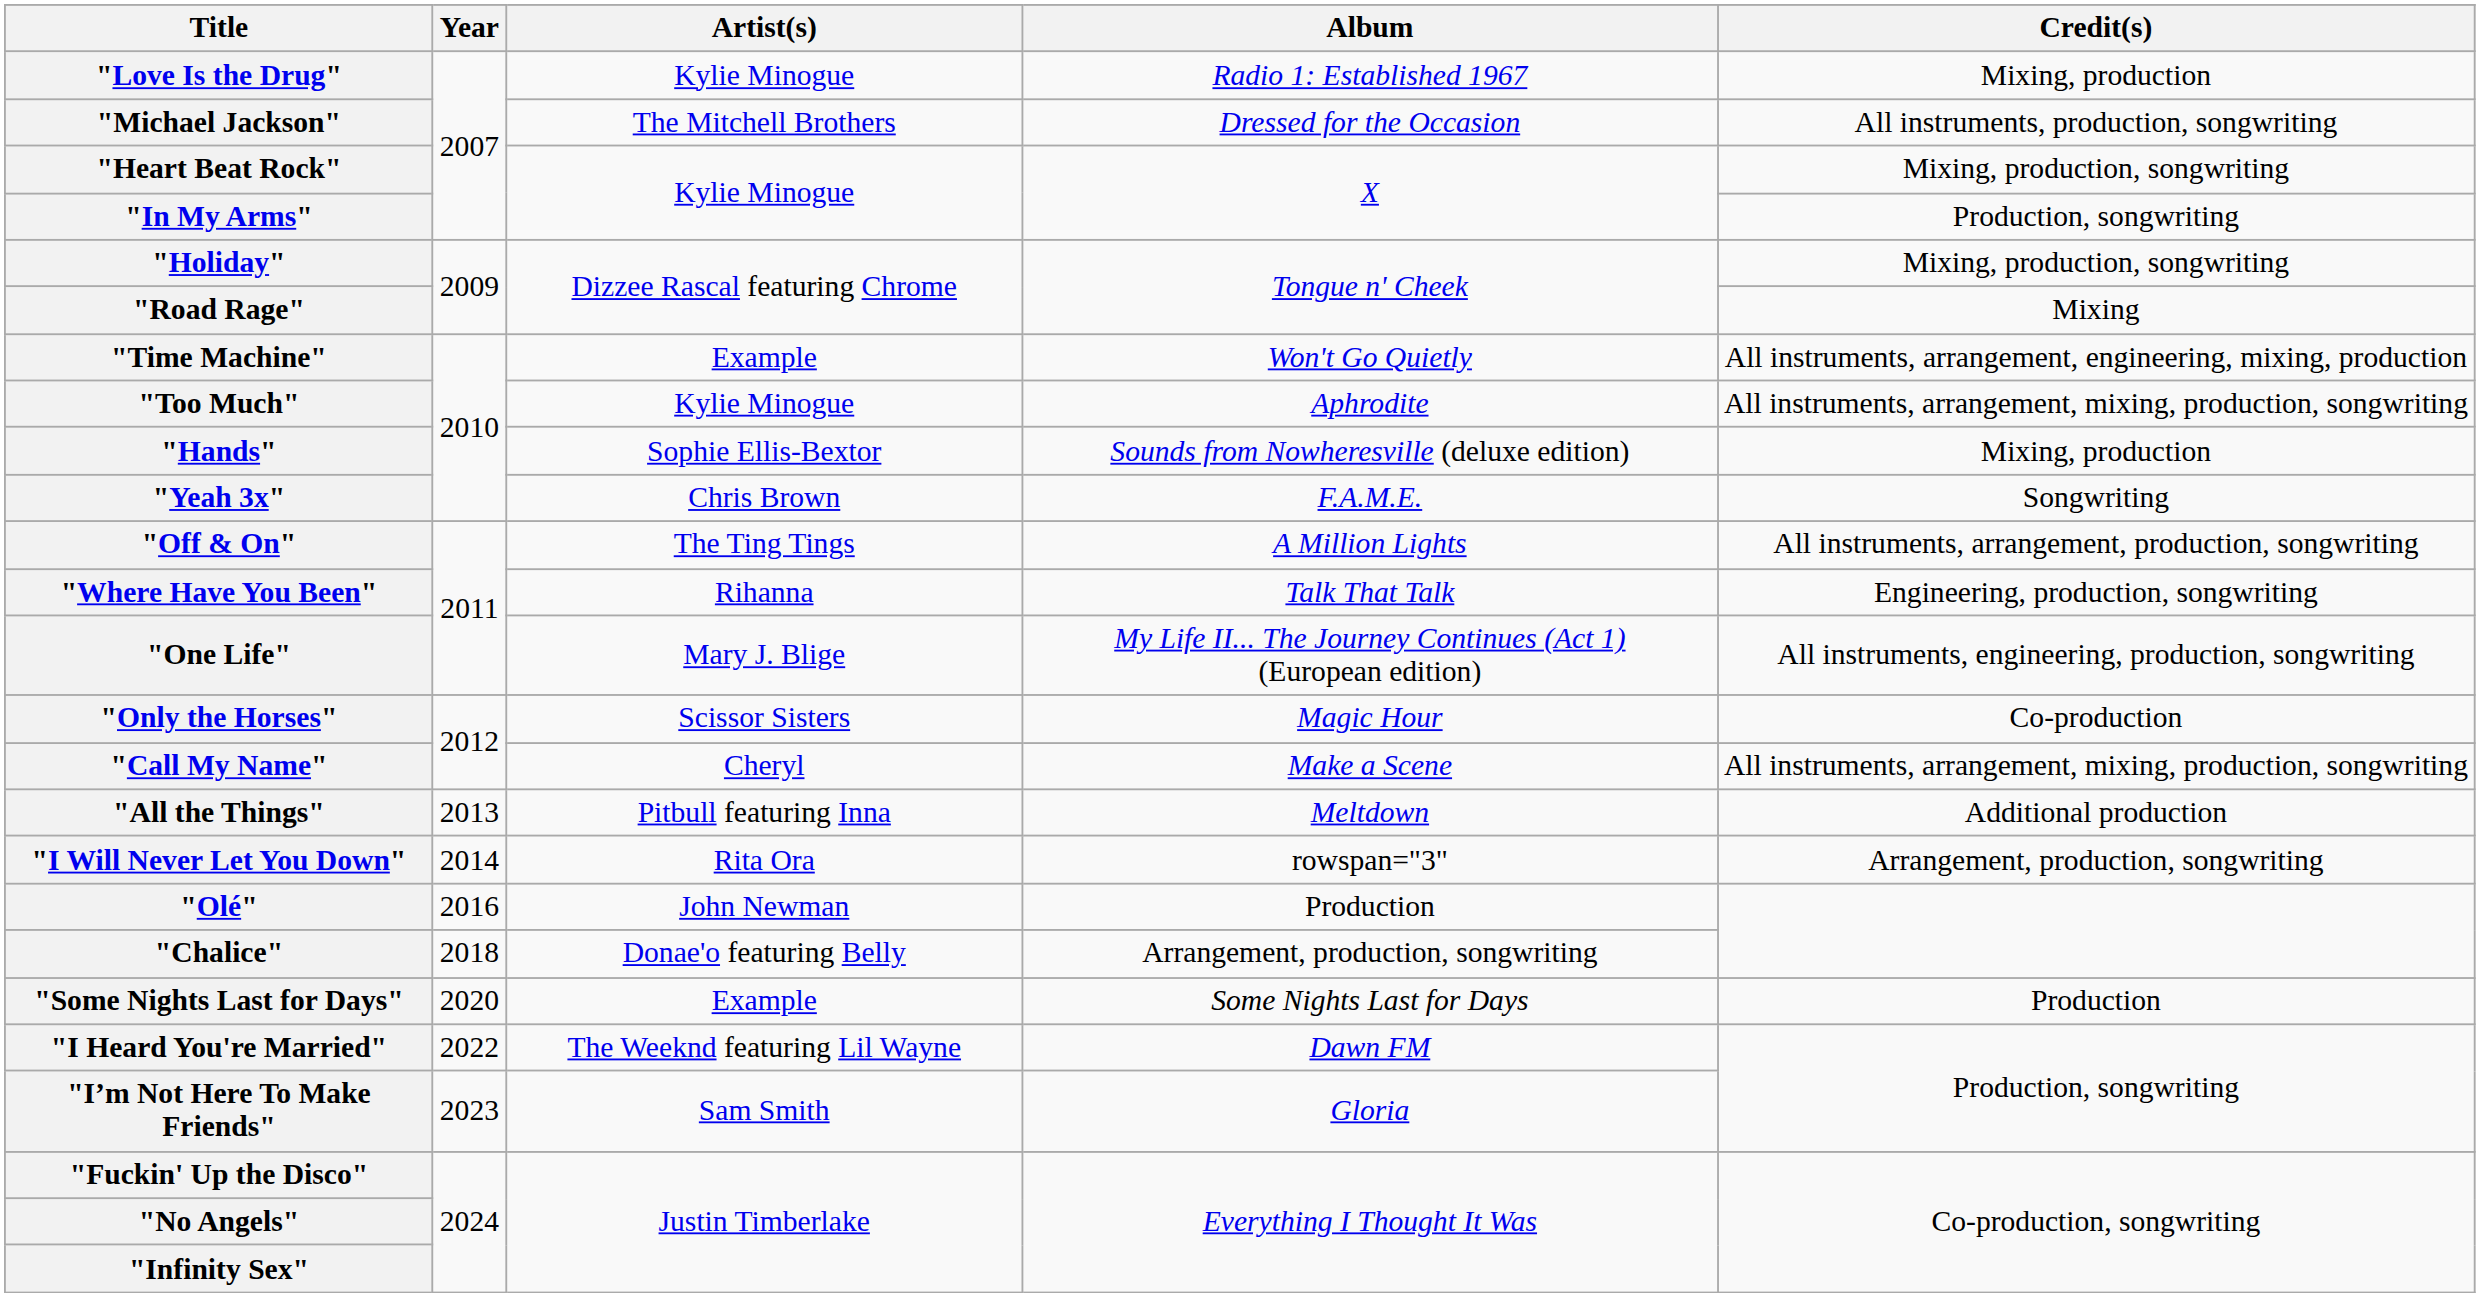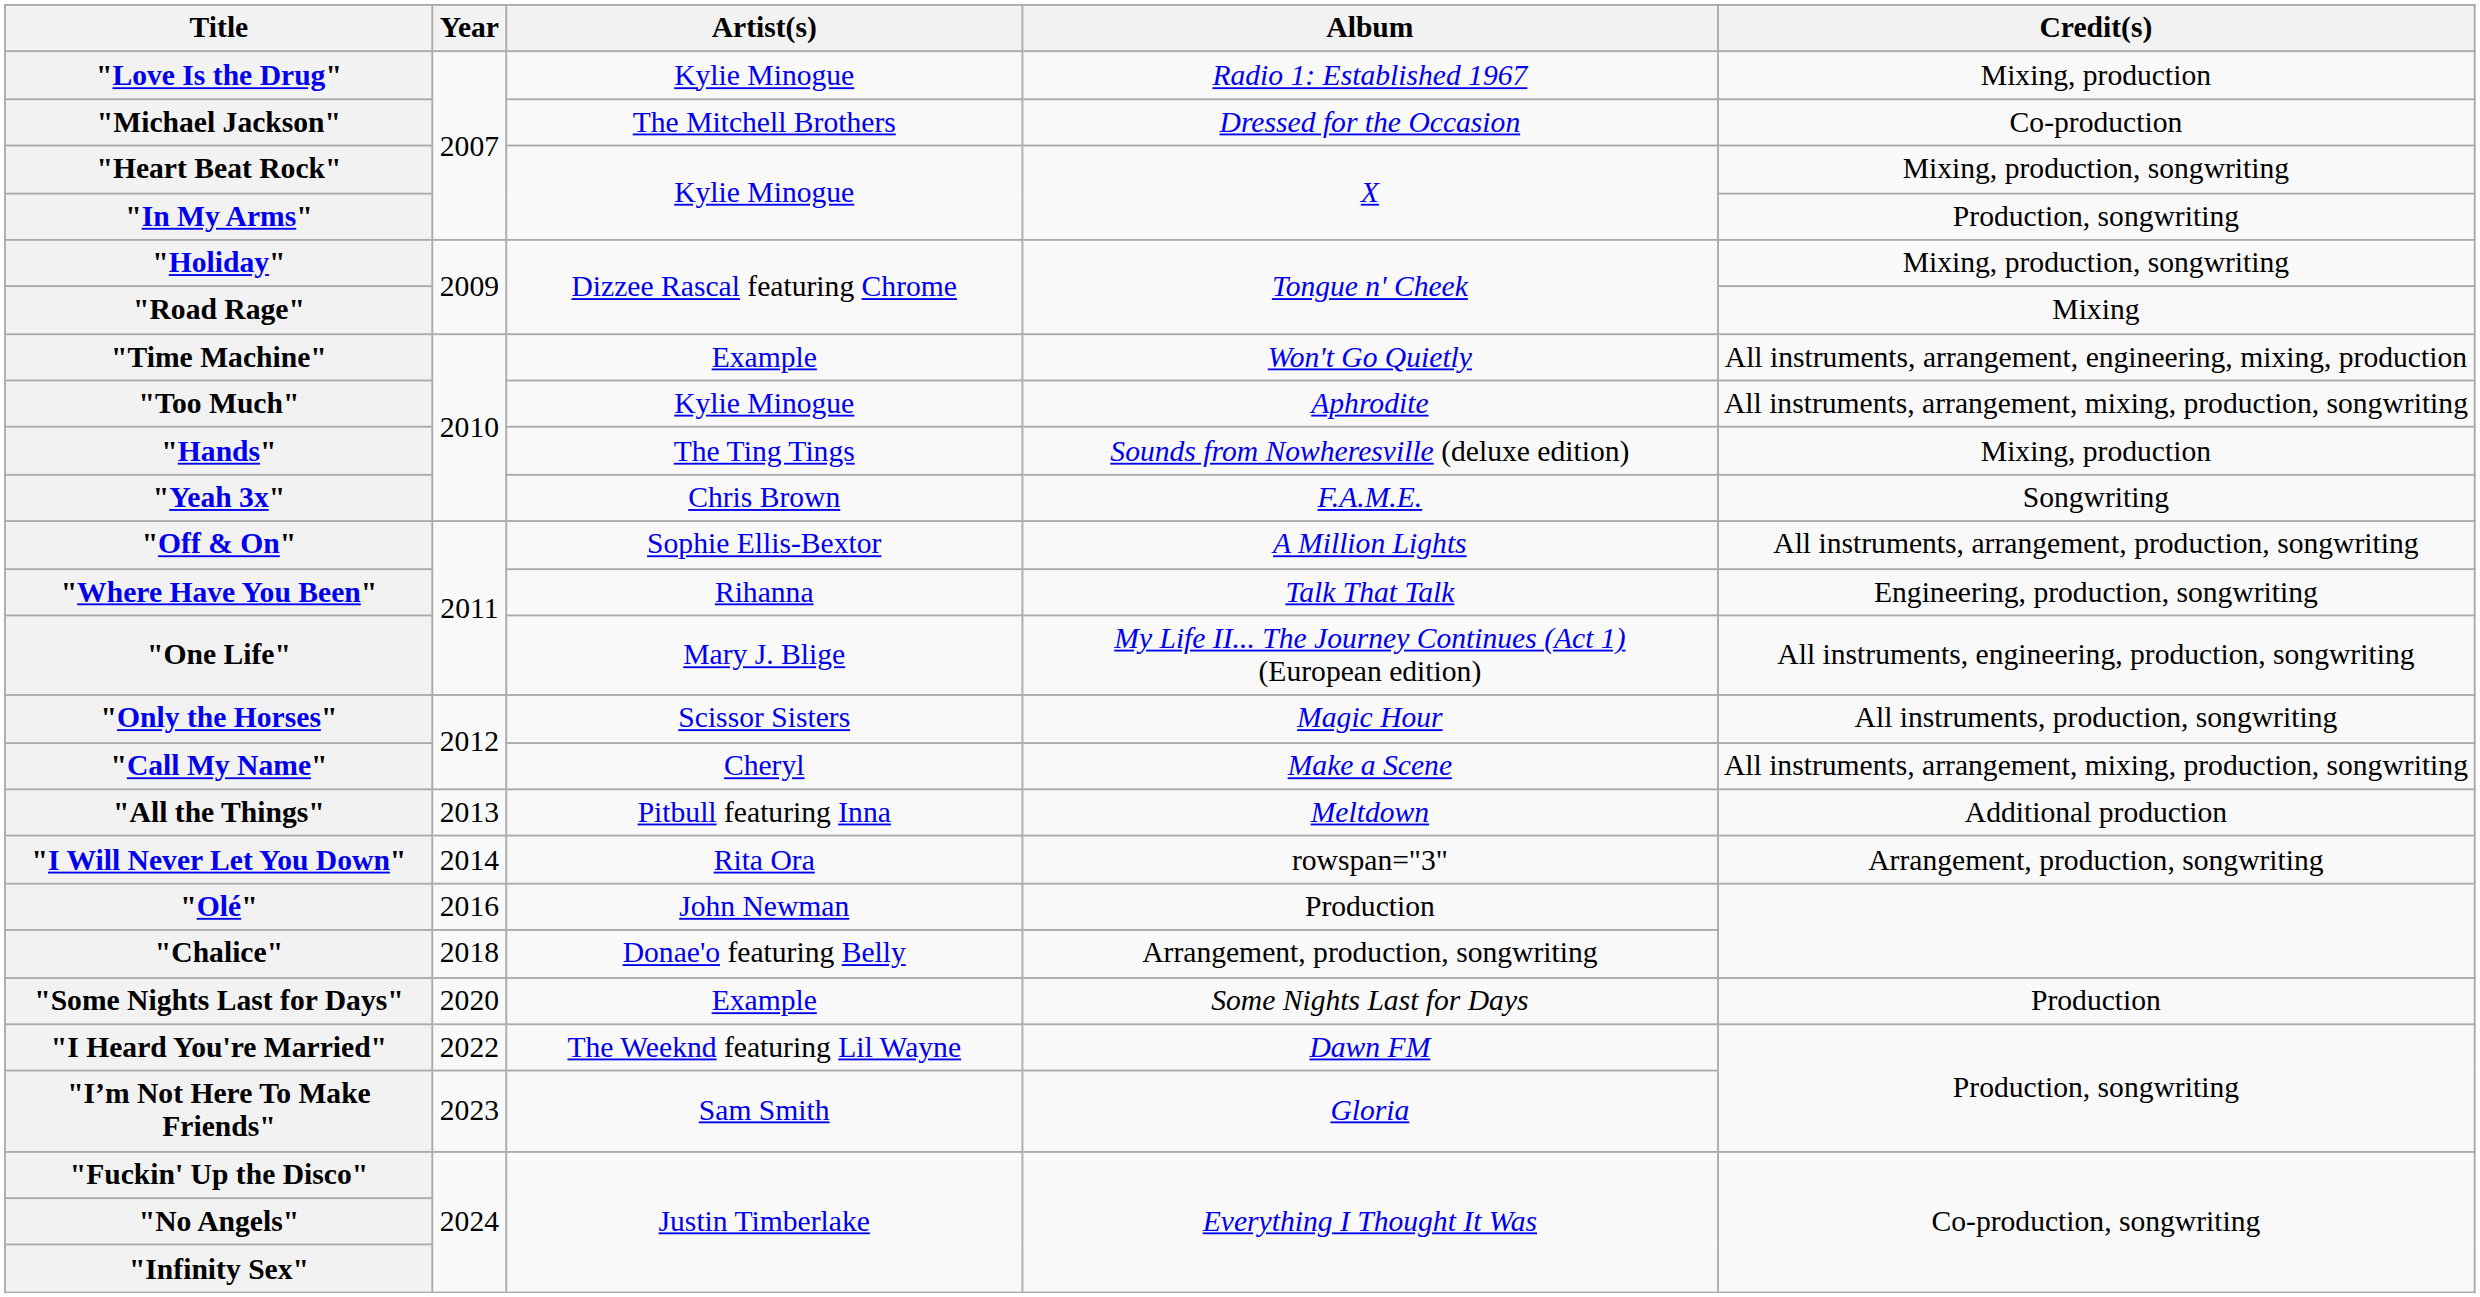(2096, 121) All instruments, production, songwriting -> (2096, 121) Co-production
(764, 450) Sophie Ellis-Bextor -> (764, 450) The Ting Tings
(764, 544) The Ting Tings -> (764, 544) Sophie Ellis-Bextor
(2096, 718) Co-production -> (2096, 718) All instruments, production, songwriting
